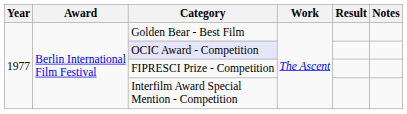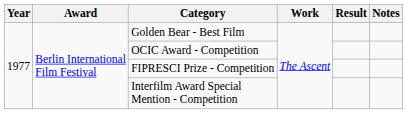(195, 50) lavender background -> (195, 50) no background
